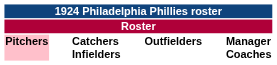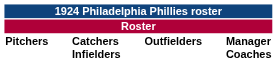(27, 42) pink background -> (27, 42) no background
